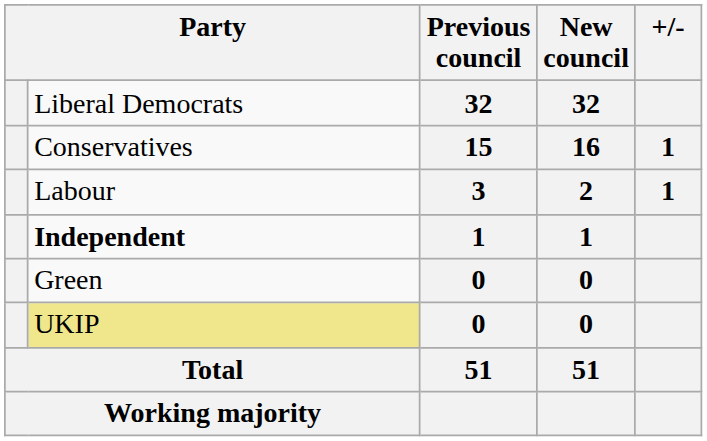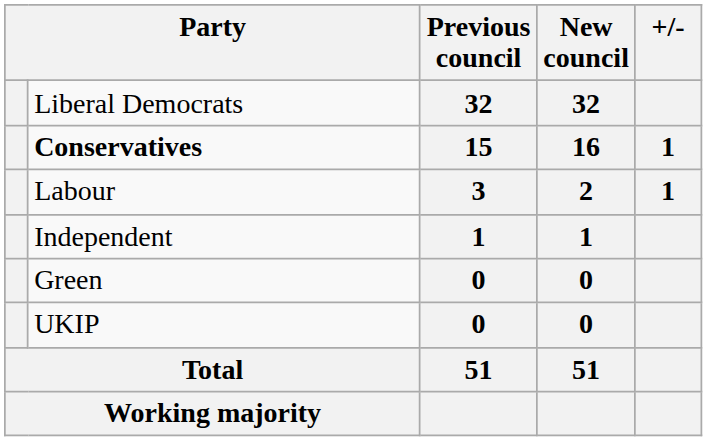(113, 147) normal -> (118, 147) bold
(110, 235) bold -> (103, 235) normal
(67, 324) khaki background -> (67, 324) no background
